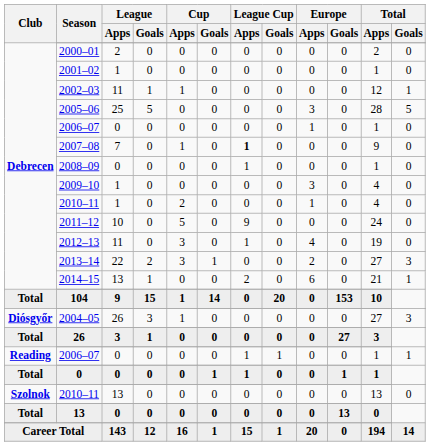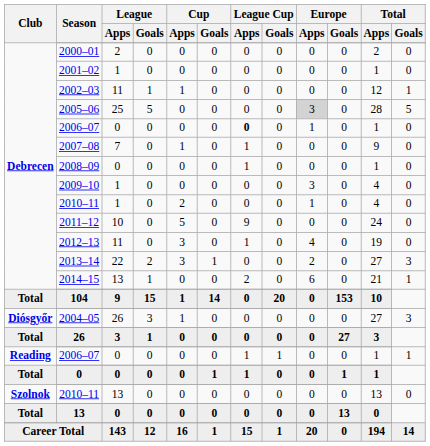(312, 109) no background -> (312, 109) lightgrey background
(247, 128) normal -> (247, 128) bold
(247, 147) bold -> (247, 147) normal
